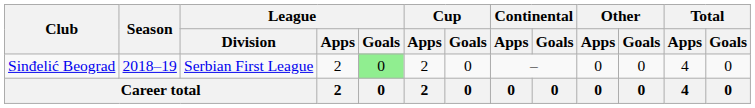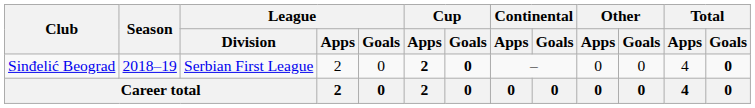(381, 66) lightgreen background -> (381, 66) no background
(424, 66) normal -> (424, 66) bold
(468, 66) normal -> (468, 66) bold
(728, 66) normal -> (728, 66) bold
